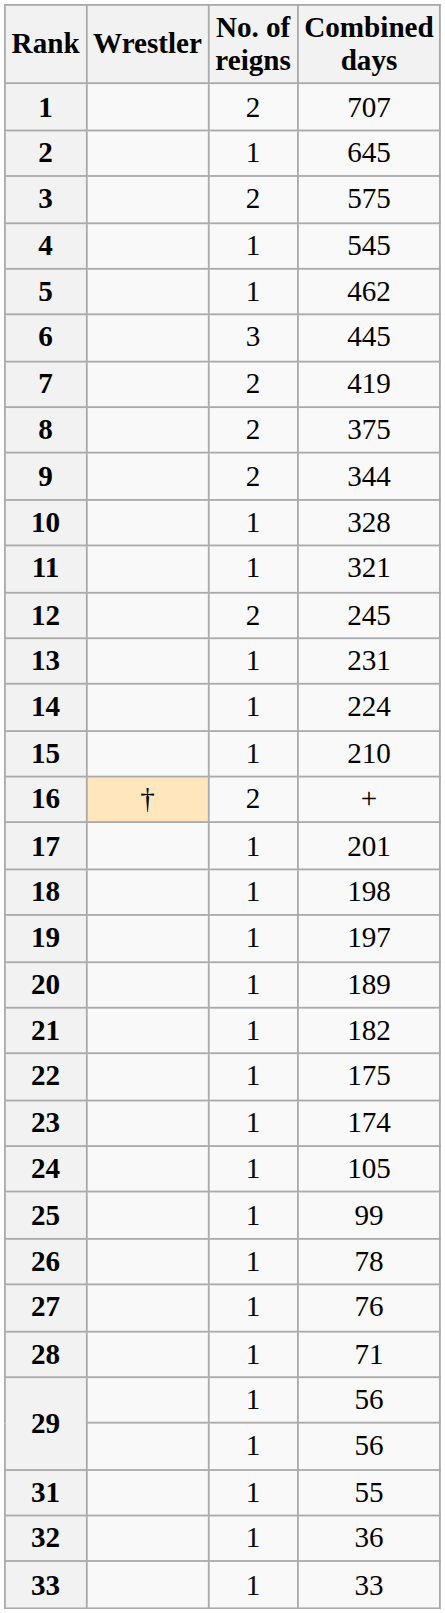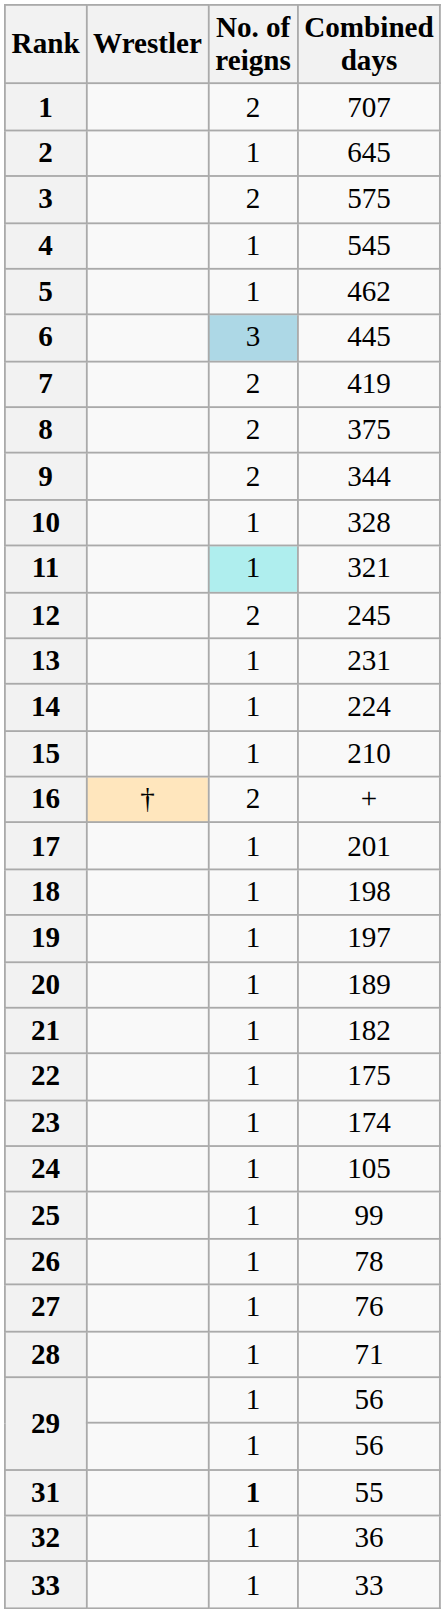(253, 337) no background -> (253, 337) lightblue background
(253, 568) no background -> (253, 568) paleturquoise background
(253, 1492) normal -> (253, 1492) bold
